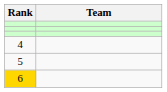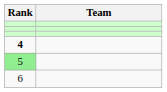(20, 44) normal -> (20, 44) bold
(20, 61) no background -> (20, 61) lightgreen background
(20, 78) gold background -> (20, 78) no background
